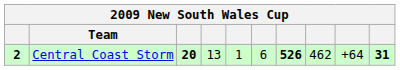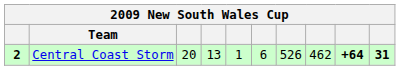(189, 55) bold -> (189, 55) normal
(291, 55) bold -> (291, 55) normal
(352, 55) normal -> (352, 55) bold
